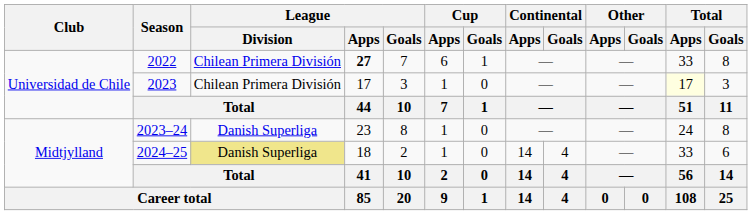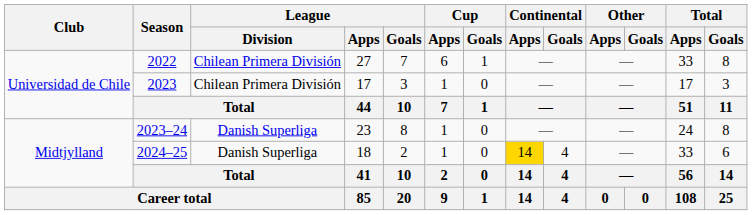(364, 61) bold -> (364, 61) normal
(686, 84) lightyellow background -> (686, 84) no background
(267, 152) khaki background -> (267, 152) no background
(525, 152) no background -> (525, 152) gold background
